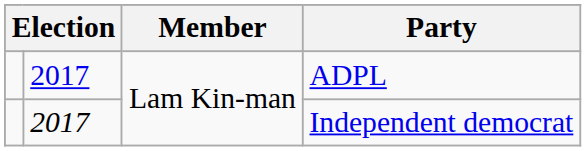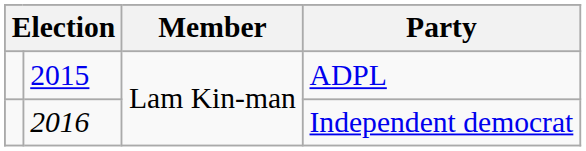(60, 74) 2017 -> (60, 74) 2015
(60, 121) 2017 -> (60, 121) 2016
